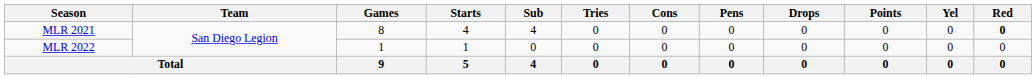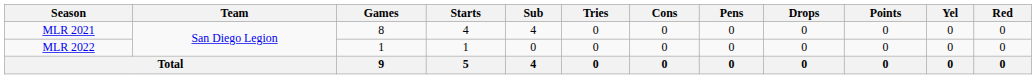(1003, 30) bold -> (1003, 30) normal
